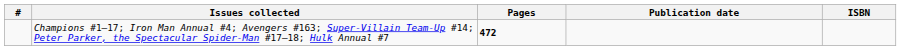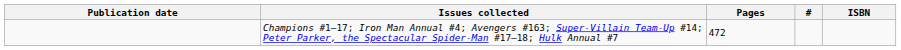columns swapped: (18, 12) <-> (694, 12)
(488, 33) bold -> (717, 33) normal
